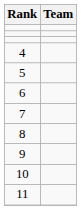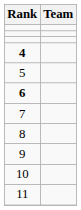(22, 52) normal -> (22, 52) bold
(22, 93) normal -> (22, 93) bold
